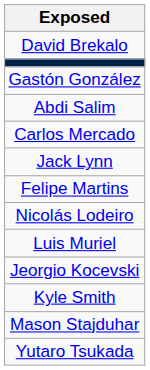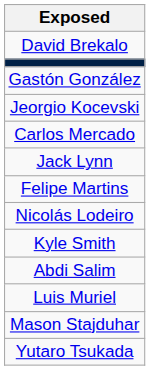(75, 107) Abdi Salim -> (75, 107) Jeorgio Kocevski
(75, 243) Luis Muriel -> (75, 243) Kyle Smith
(75, 270) Jeorgio Kocevski -> (75, 270) Abdi Salim
(75, 297) Kyle Smith -> (75, 297) Luis Muriel
